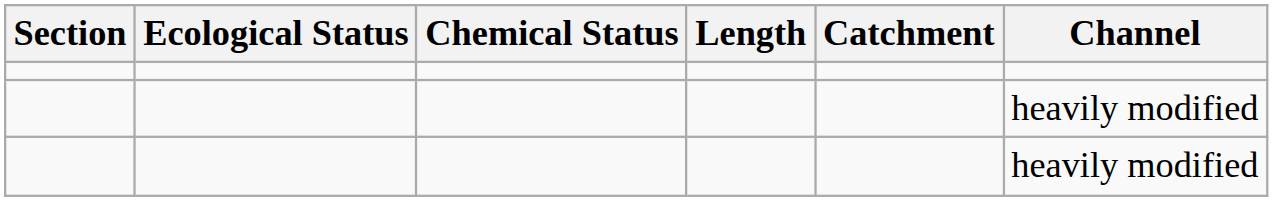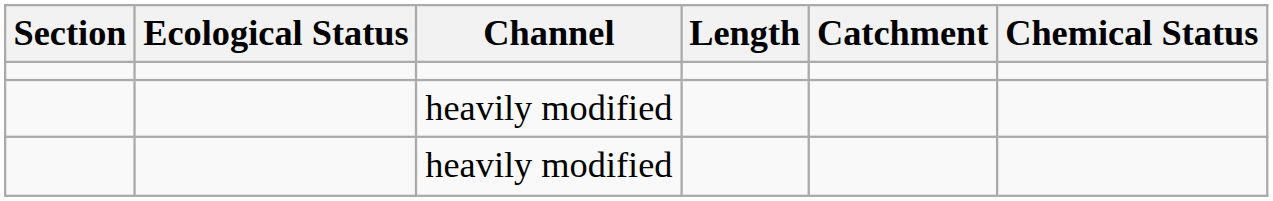columns swapped: (552, 33) <-> (1135, 33)
